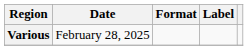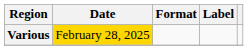(103, 34) no background -> (103, 34) gold background
